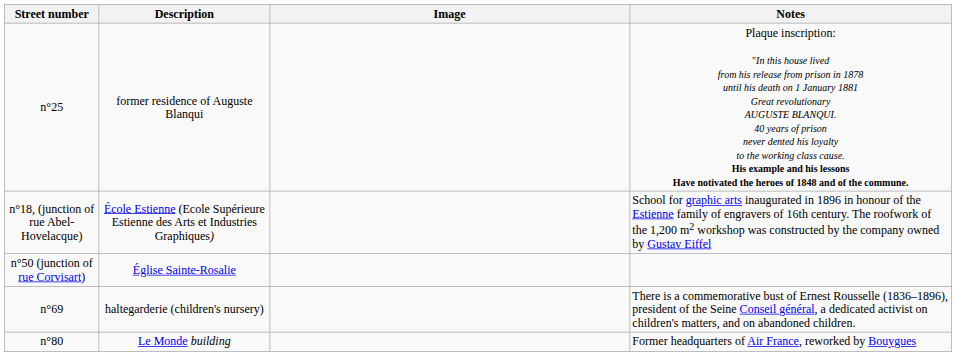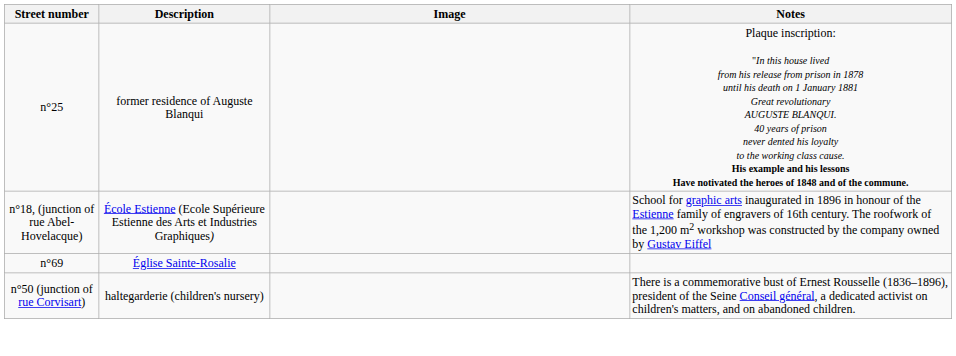(52, 270) n°50 (junction of rue Corvisart) -> (52, 263) n°69
(52, 309) n°69 -> (52, 295) n°50 (junction of rue Corvisart)
- row: (184, 341)
